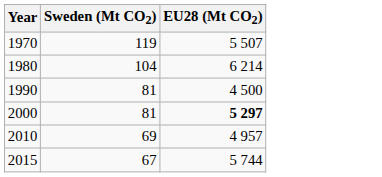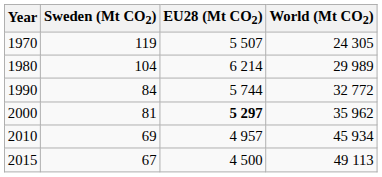+ column: (322, 18)
(149, 90) 81 -> (149, 90) 84
(246, 90) 4 500 -> (246, 90) 5 744
(246, 160) 5 744 -> (246, 160) 4 500
